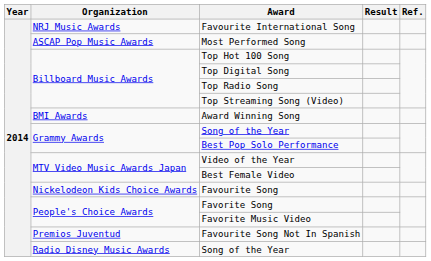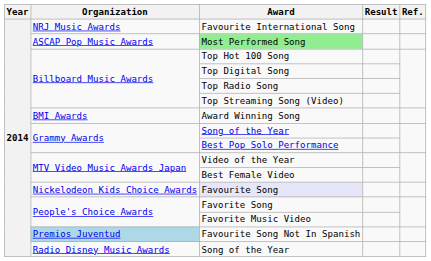(254, 41) no background -> (254, 41) lightgreen background
(240, 190) no background -> (240, 190) lavender background
(77, 234) no background -> (77, 234) lightblue background
